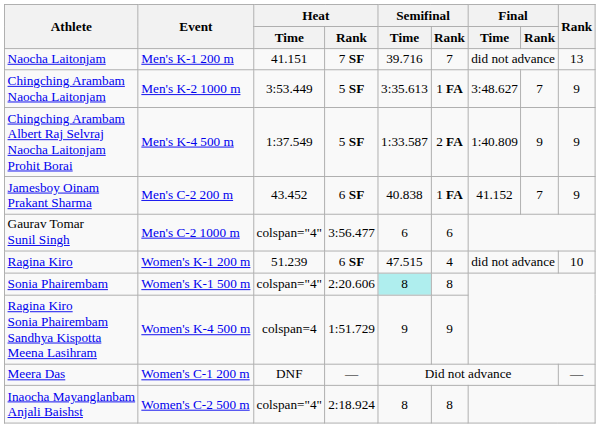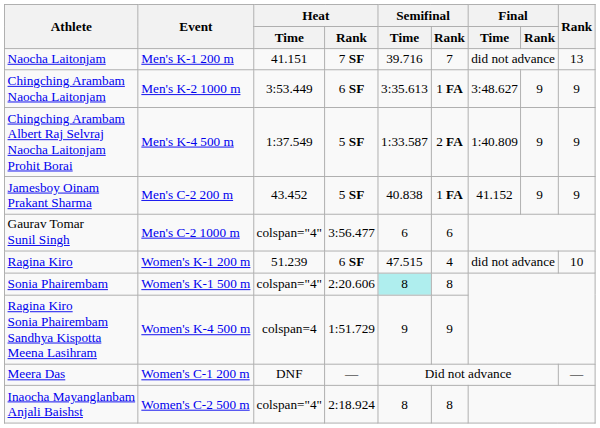(352, 89) 5 SF -> (352, 89) 6 SF
(540, 89) 7 -> (540, 89) 9
(352, 195) 6 SF -> (352, 195) 5 SF
(540, 195) 7 -> (540, 195) 9
